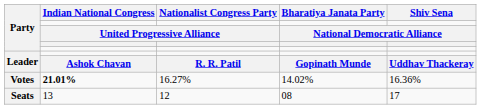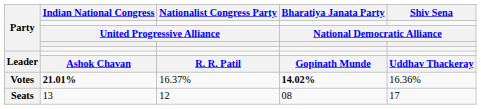(175, 80) 16.27% -> (175, 80) 16.37%
(297, 80) normal -> (298, 80) bold
